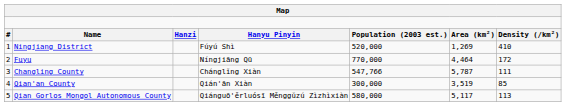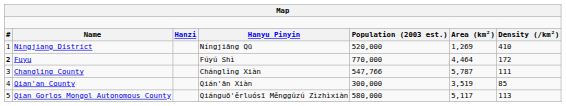(217, 47) Fúyú Shì -> (226, 47) Níngjiāng Qū
(8, 59) normal -> (8, 59) bold
(226, 59) Níngjiāng Qū -> (217, 59) Fúyú Shì
